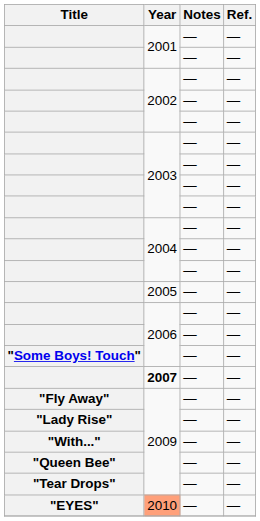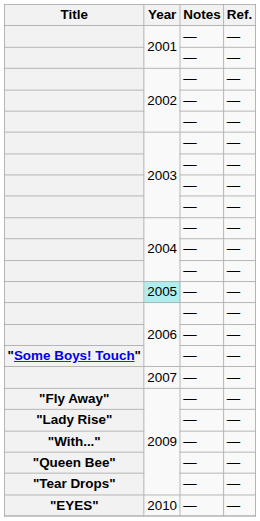(162, 292) no background -> (162, 292) paleturquoise background
(162, 377) bold -> (162, 377) normal
(162, 505) lightsalmon background -> (162, 505) no background
